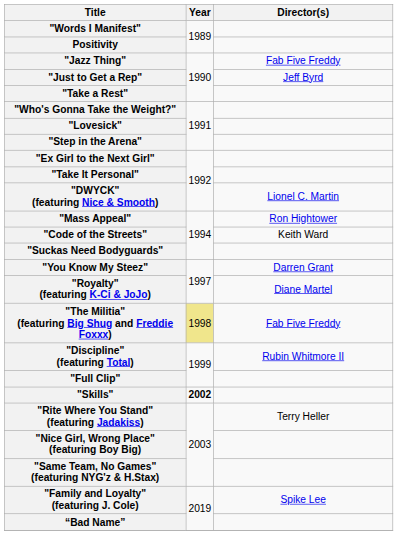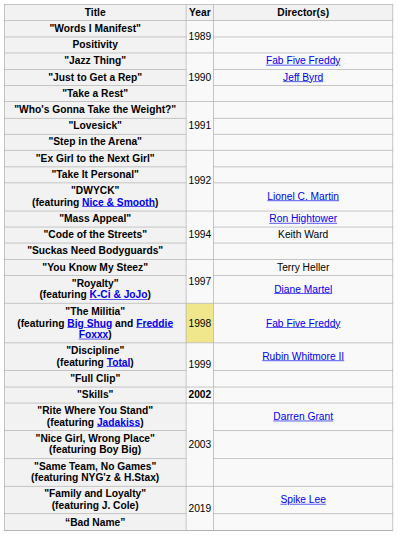(303, 267) Darren Grant -> (303, 267) Terry Heller
(303, 417) Terry Heller -> (303, 417) Darren Grant
